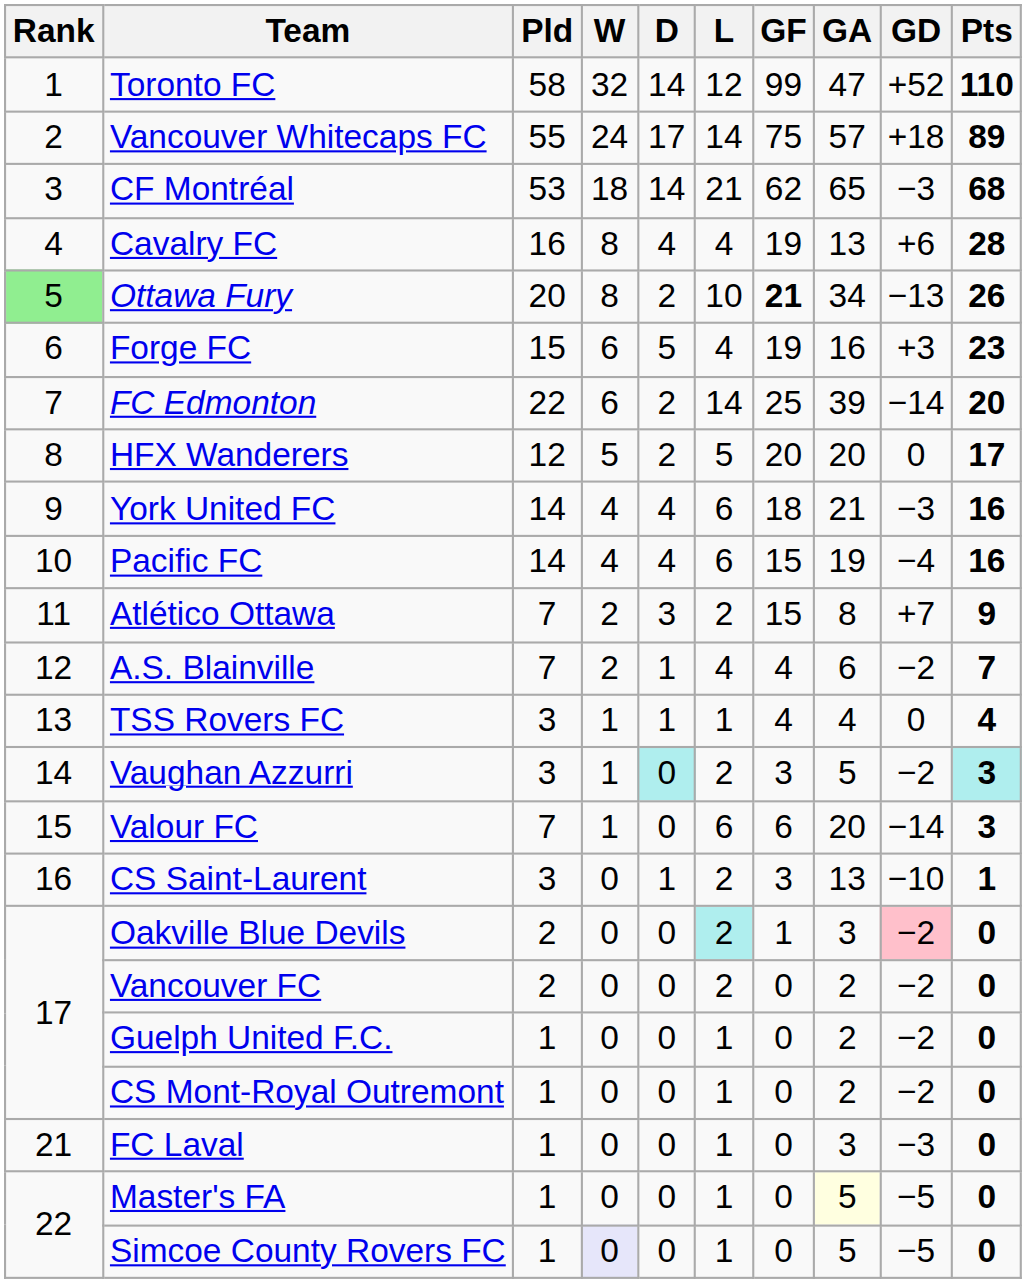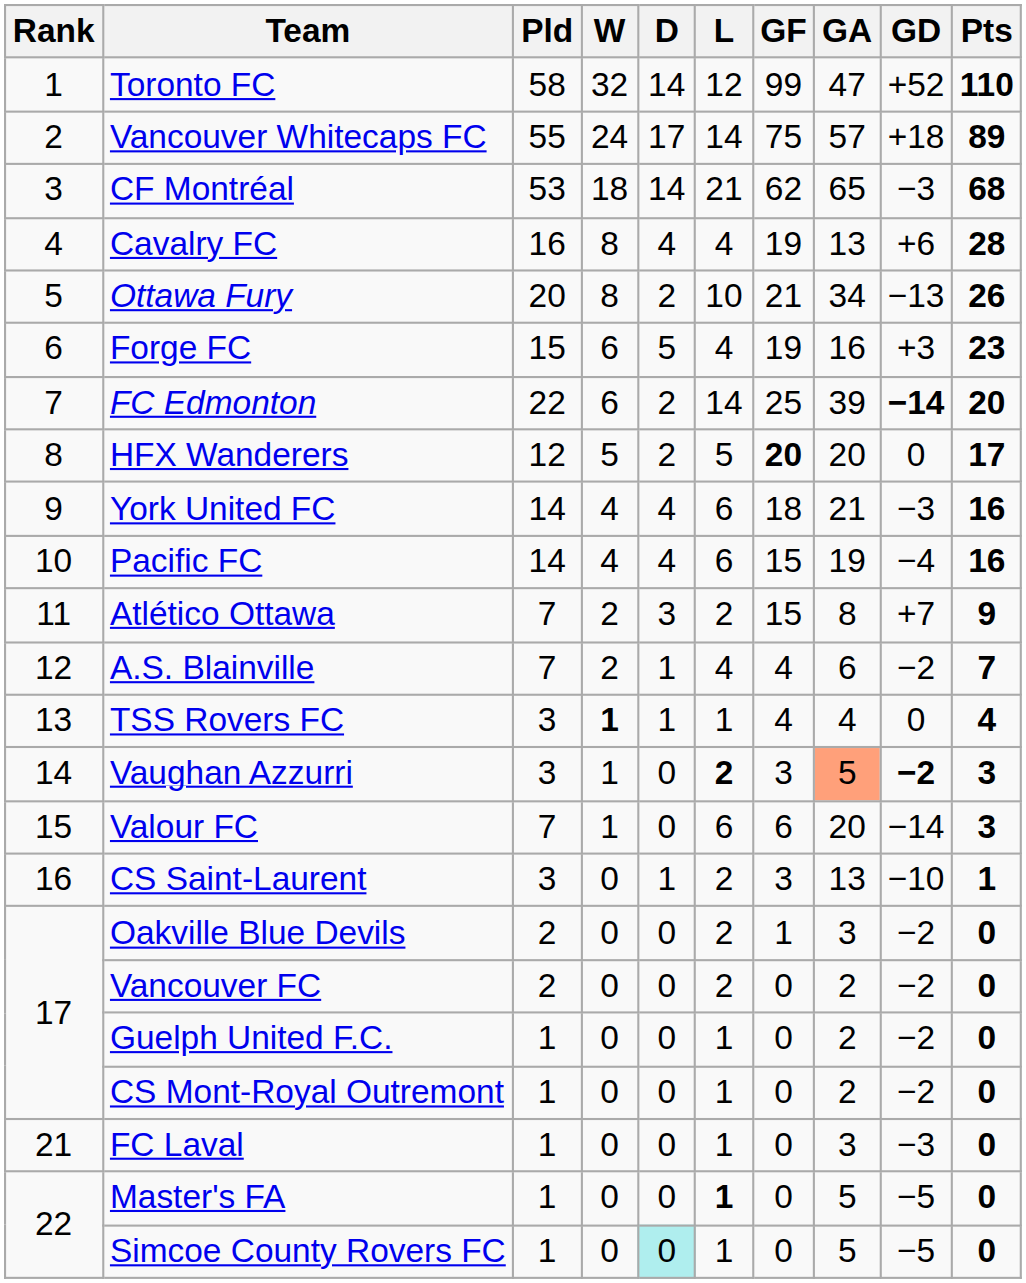(54, 296) lightgreen background -> (54, 296) no background
(783, 296) bold -> (783, 296) normal
(916, 402) normal -> (916, 402) bold
(783, 455) normal -> (783, 455) bold
(610, 720) normal -> (610, 720) bold
(667, 773) paleturquoise background -> (667, 773) no background
(724, 773) normal -> (724, 773) bold
(847, 773) no background -> (847, 773) lightsalmon background
(916, 773) normal -> (916, 773) bold
(987, 773) paleturquoise background -> (987, 773) no background
(724, 932) paleturquoise background -> (724, 932) no background
(916, 932) pink background -> (916, 932) no background
(724, 1197) normal -> (724, 1197) bold
(847, 1197) lightyellow background -> (847, 1197) no background
(610, 1250) lavender background -> (610, 1250) no background
(667, 1250) no background -> (667, 1250) paleturquoise background
